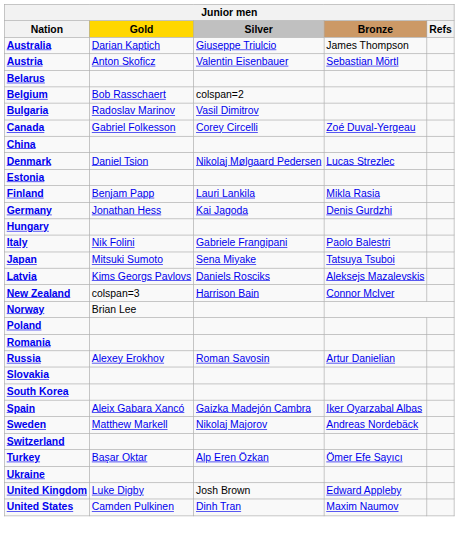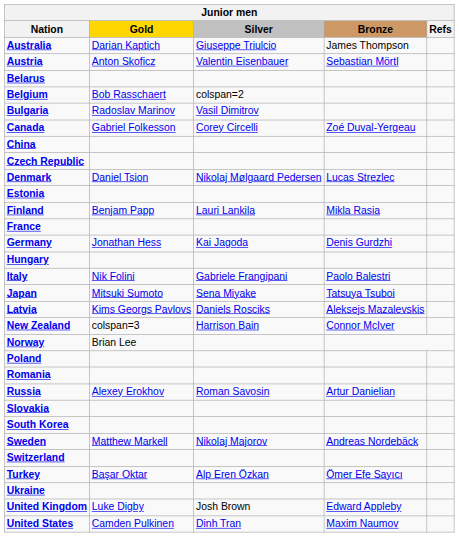+ row: (45, 161)
+ row: (24, 227)
- row: (21, 408)
